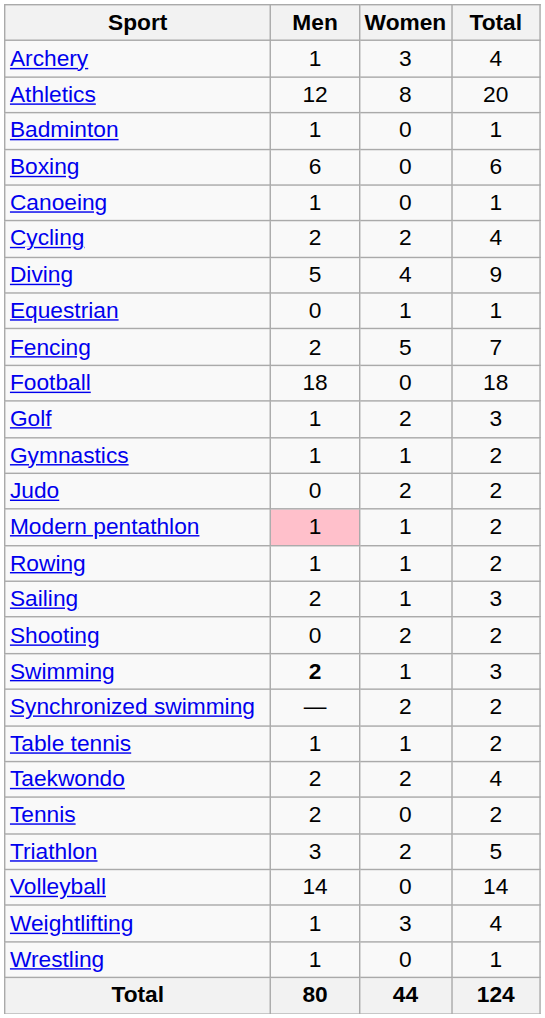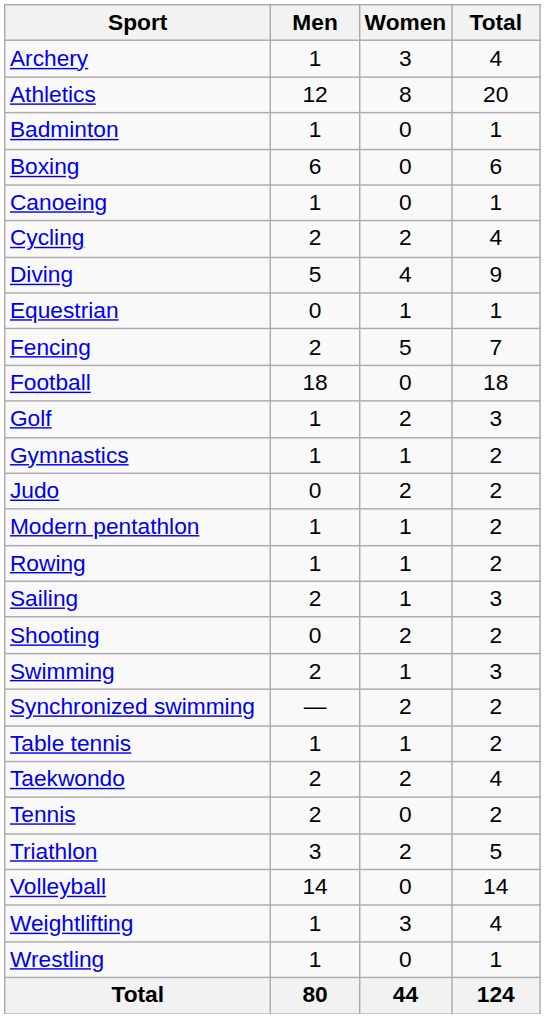(315, 526) pink background -> (315, 526) no background
(315, 671) bold -> (315, 671) normal
